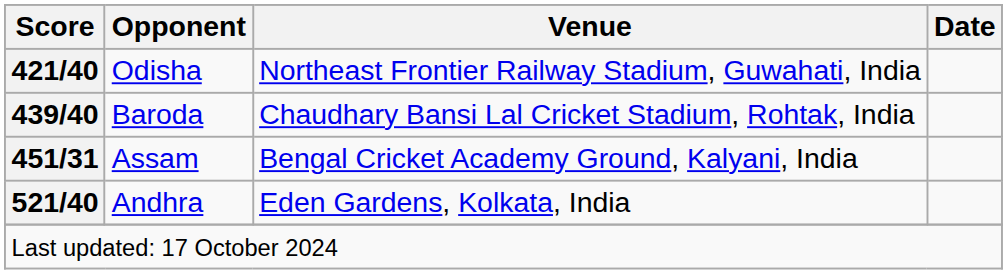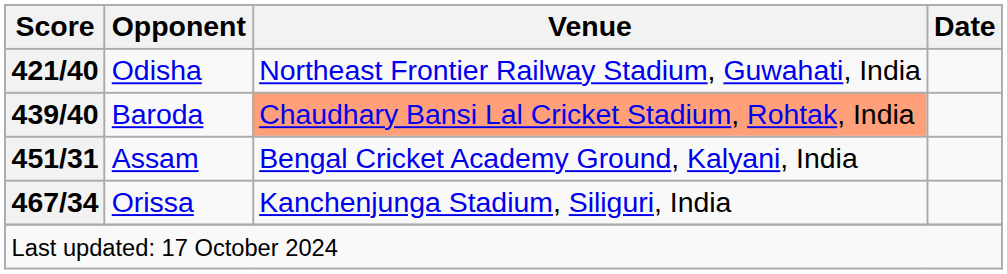(587, 114) no background -> (587, 114) lightsalmon background
+ row: (153, 202)
- row: (158, 202)
